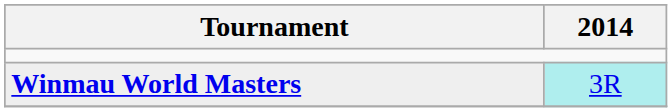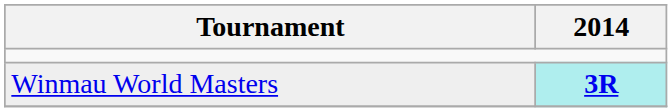(156, 84) bold -> (145, 84) normal
(605, 84) normal -> (601, 84) bold
